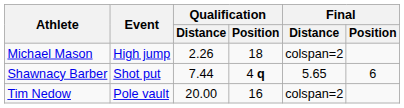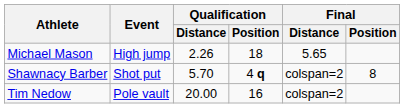(314, 54) colspan=2 -> (314, 54) 5.65
(201, 74) 7.44 -> (201, 74) 5.70
(314, 74) 5.65 -> (314, 74) colspan=2
(373, 74) 6 -> (373, 74) 8
